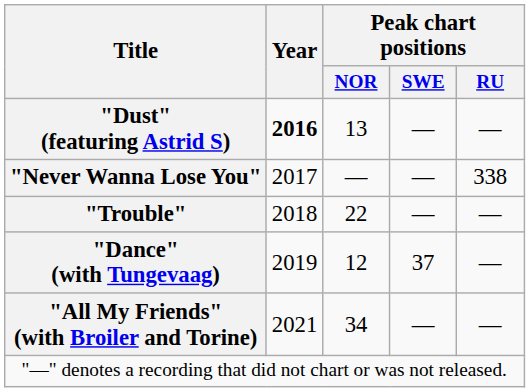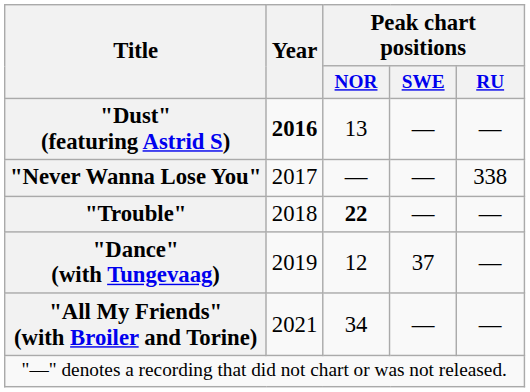(356, 213) normal -> (356, 213) bold
